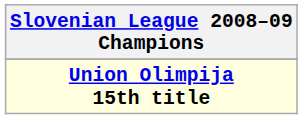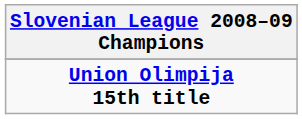(151, 87) lightyellow background -> (151, 87) no background
